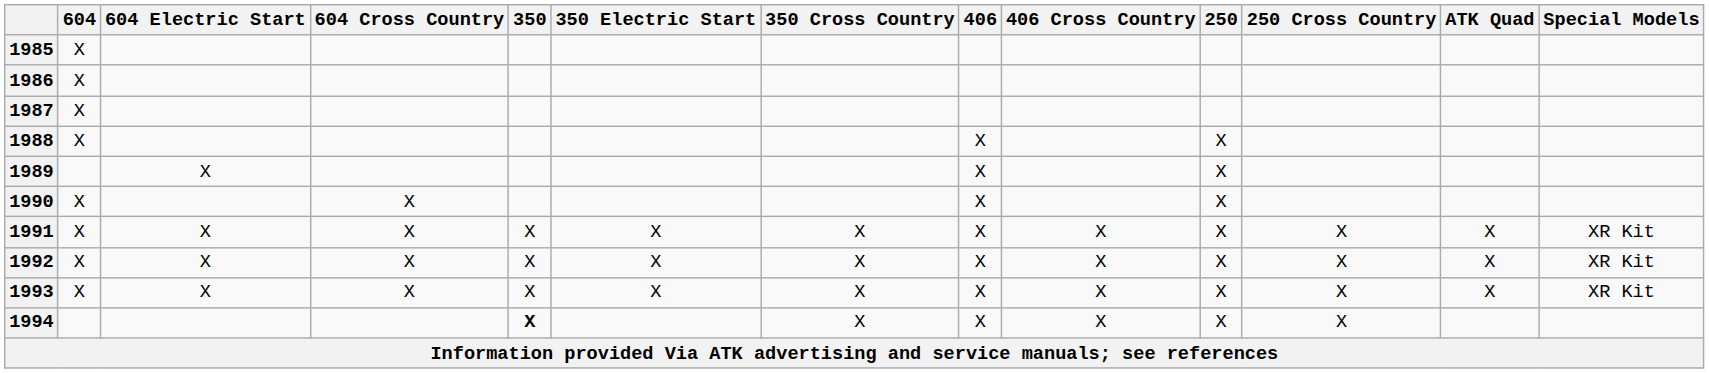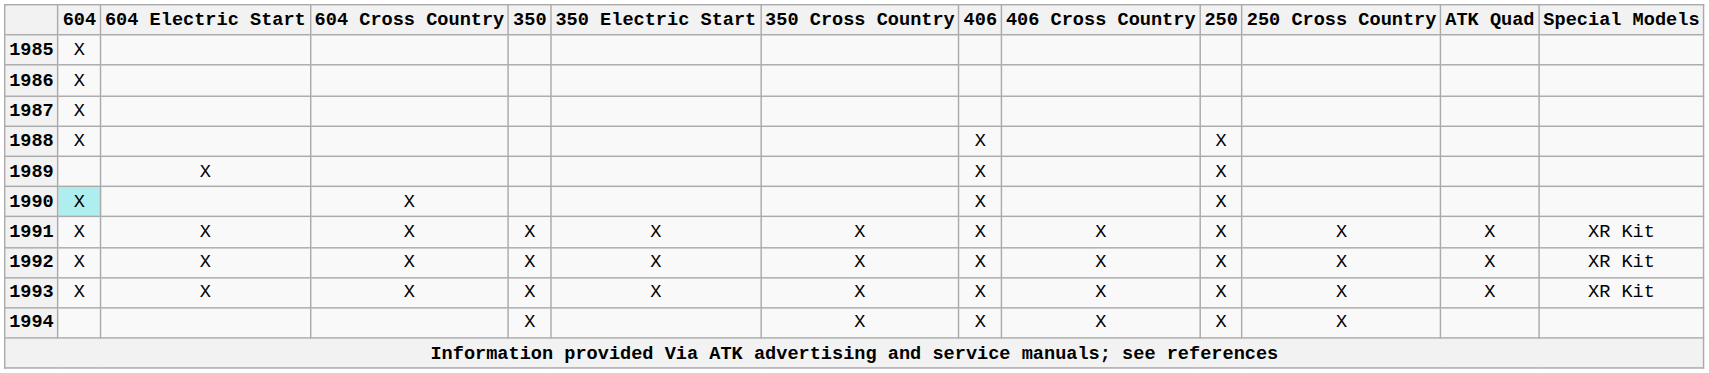(79, 202) no background -> (79, 202) paleturquoise background
(530, 323) bold -> (530, 323) normal
